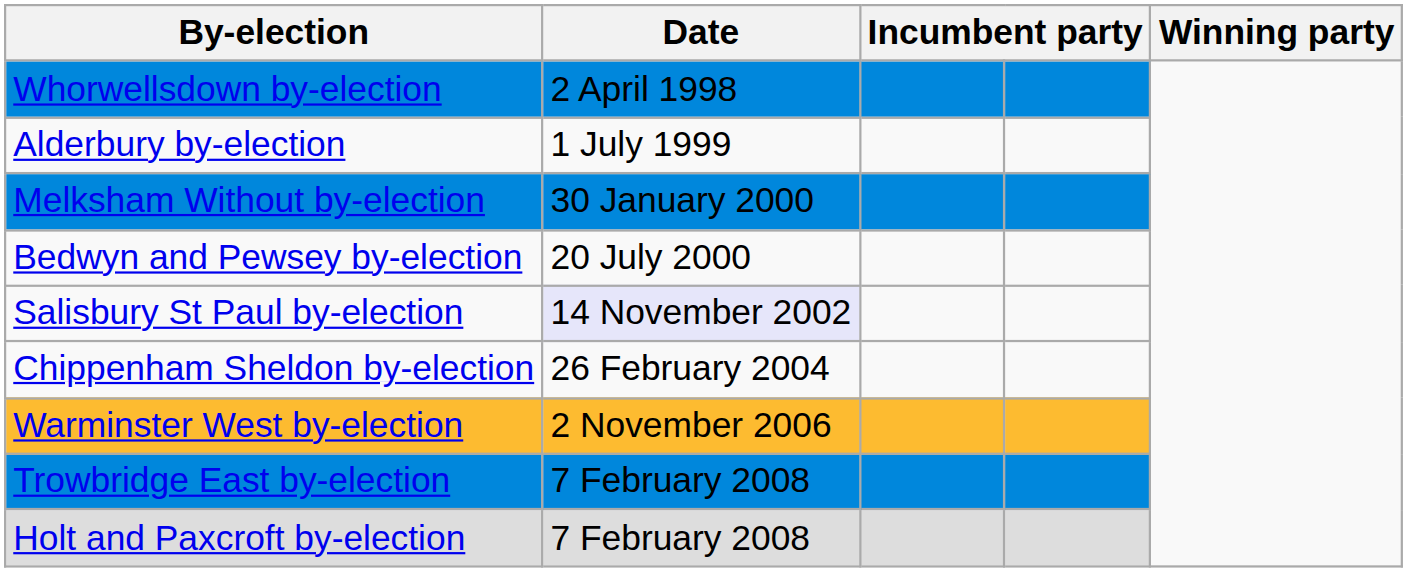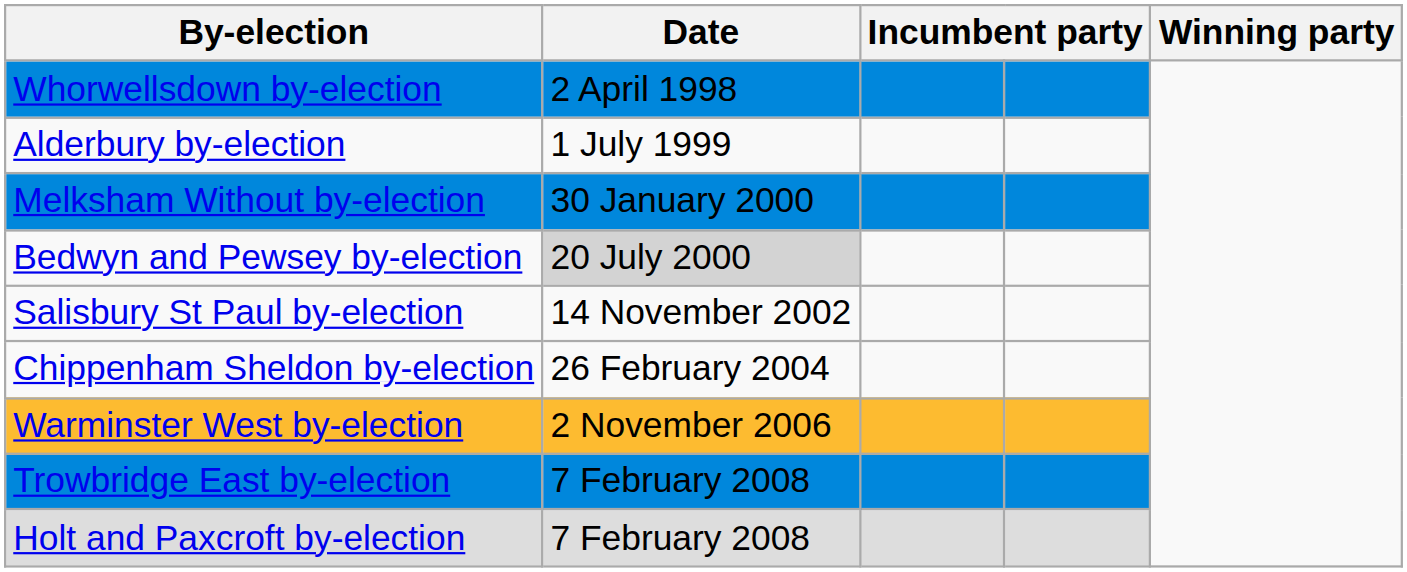(651, 256) no background -> (651, 256) lightgrey background
(701, 312) lavender background -> (701, 312) no background
